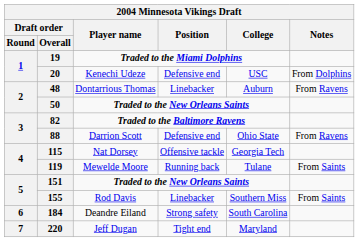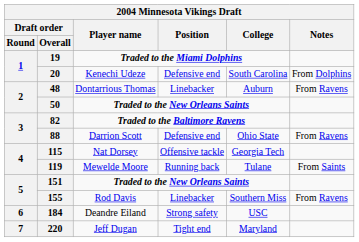(258, 74) USC -> (258, 74) South Carolina
(322, 197) From Saints -> (322, 197) From Ravens
(258, 213) South Carolina -> (258, 213) USC
